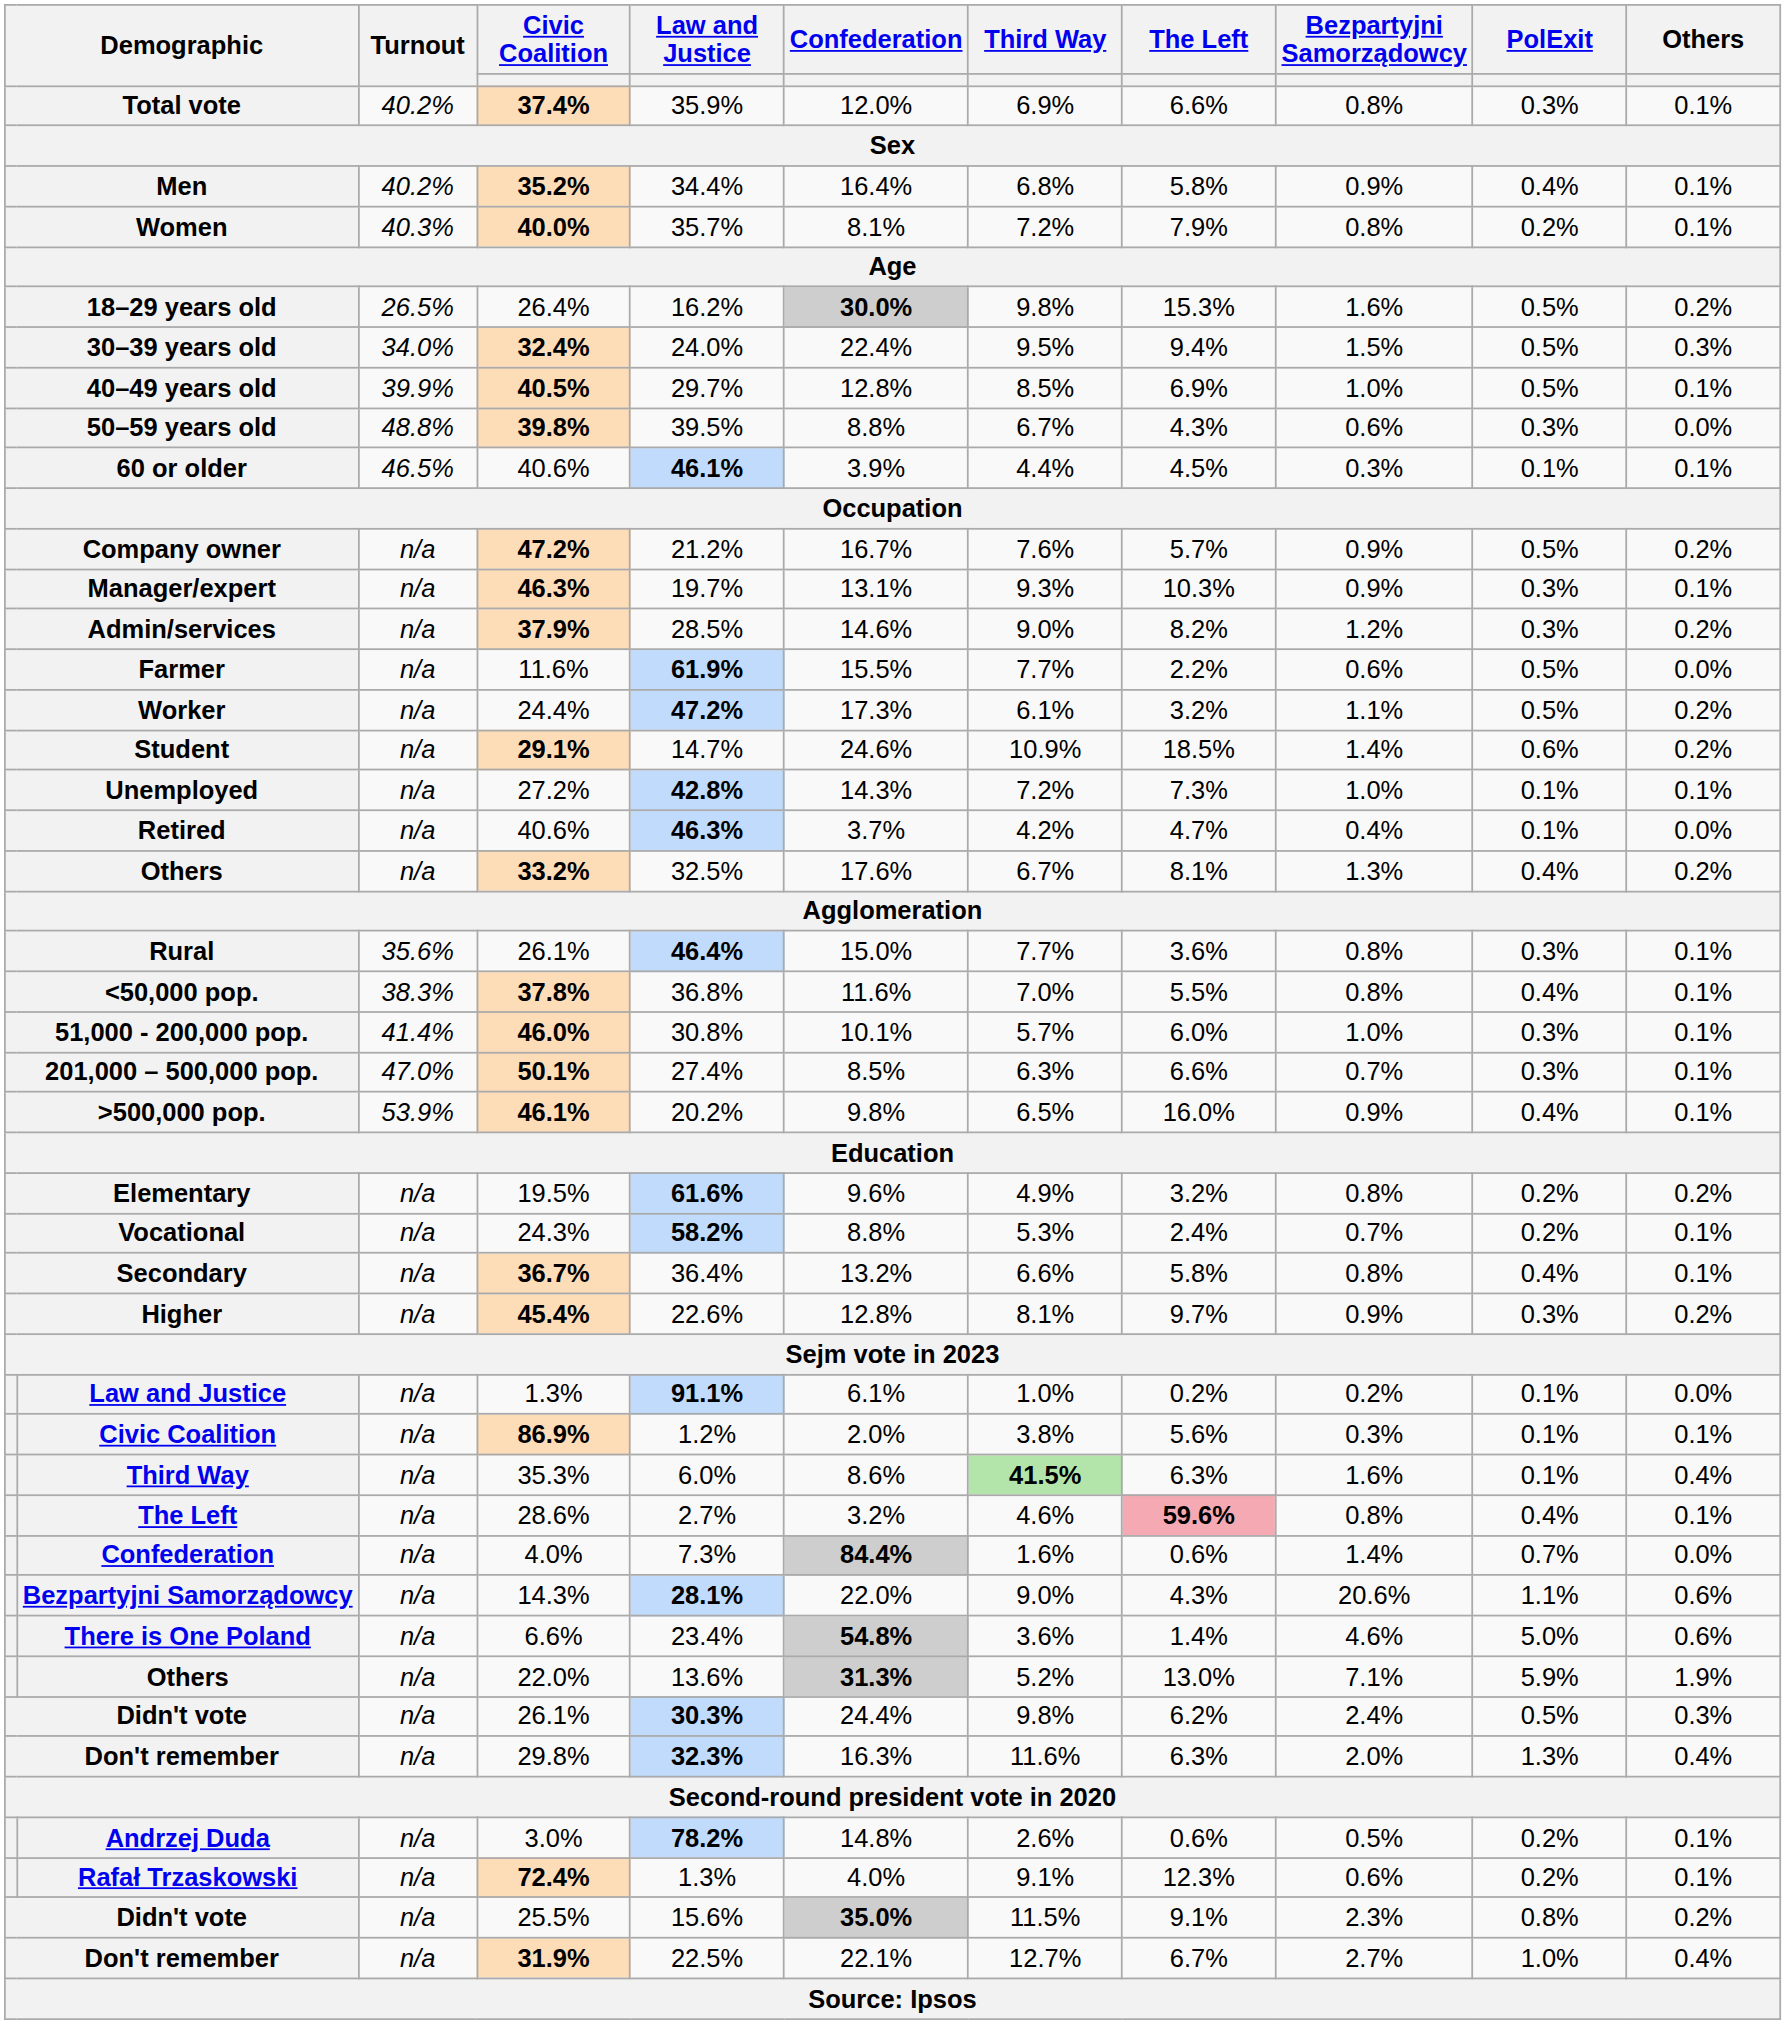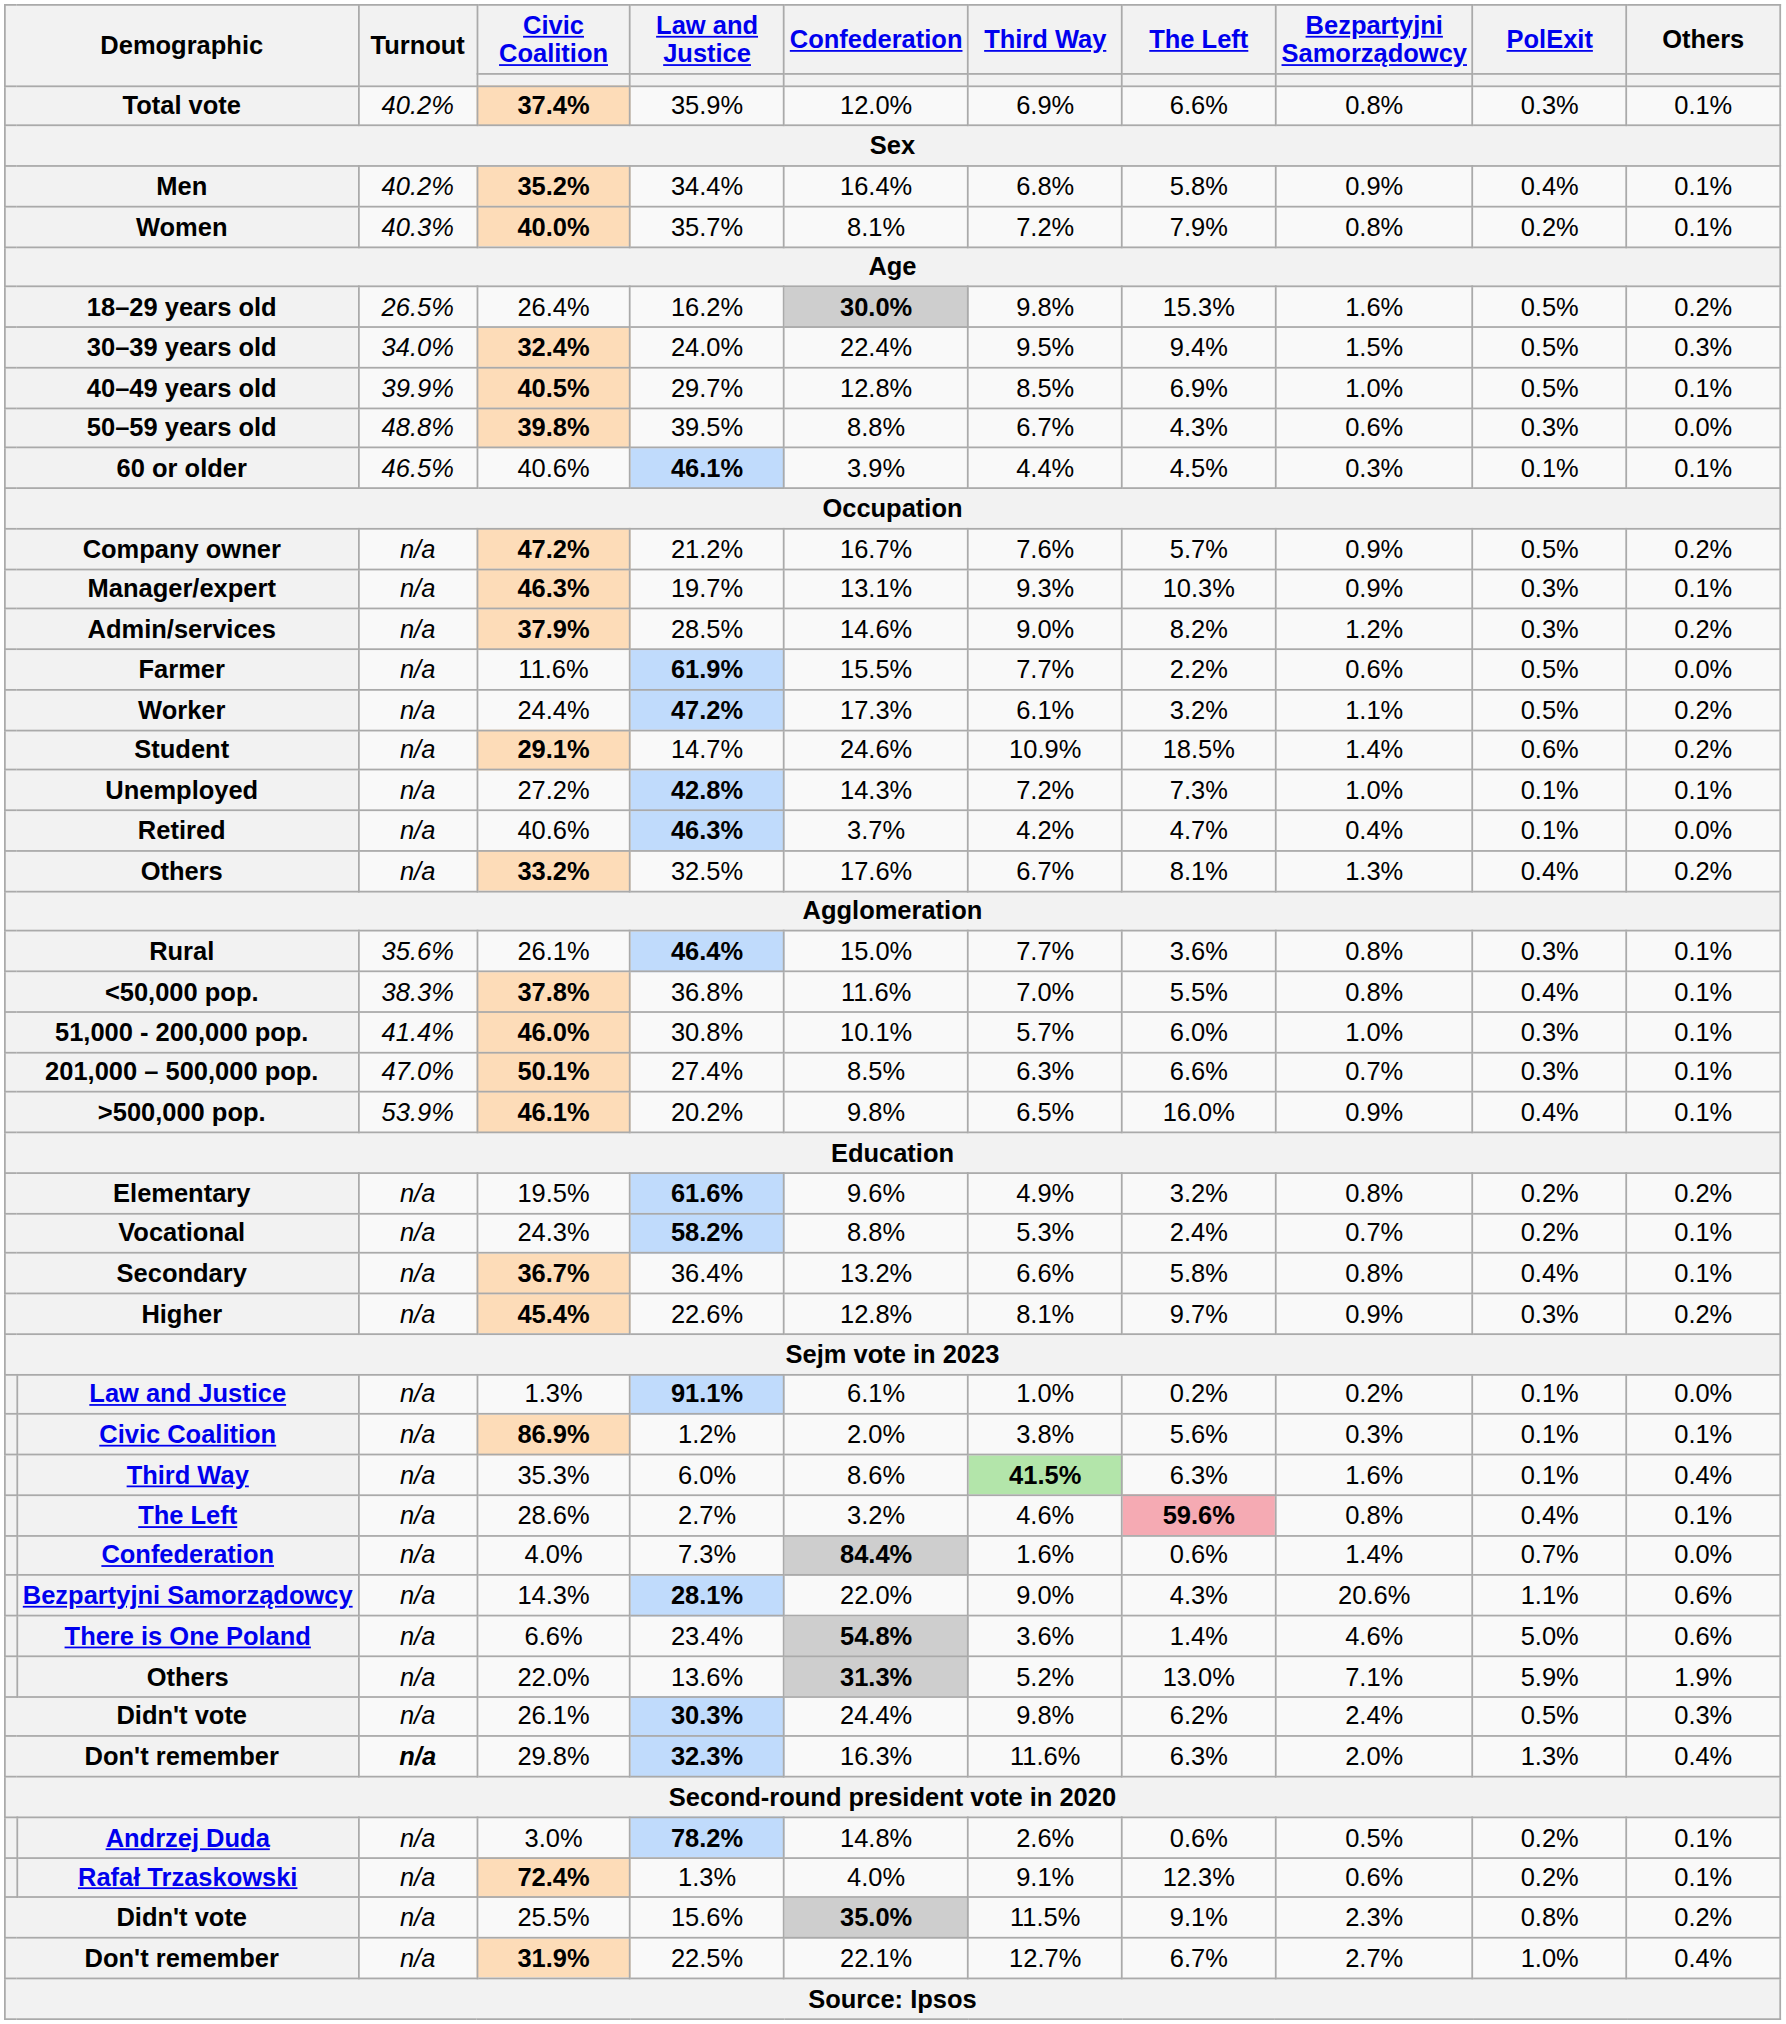(418, 1757) normal -> (418, 1757) bold
